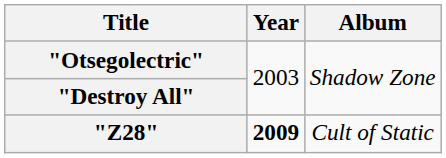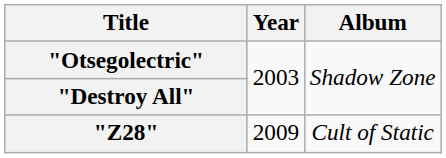(276, 133) bold -> (276, 133) normal
